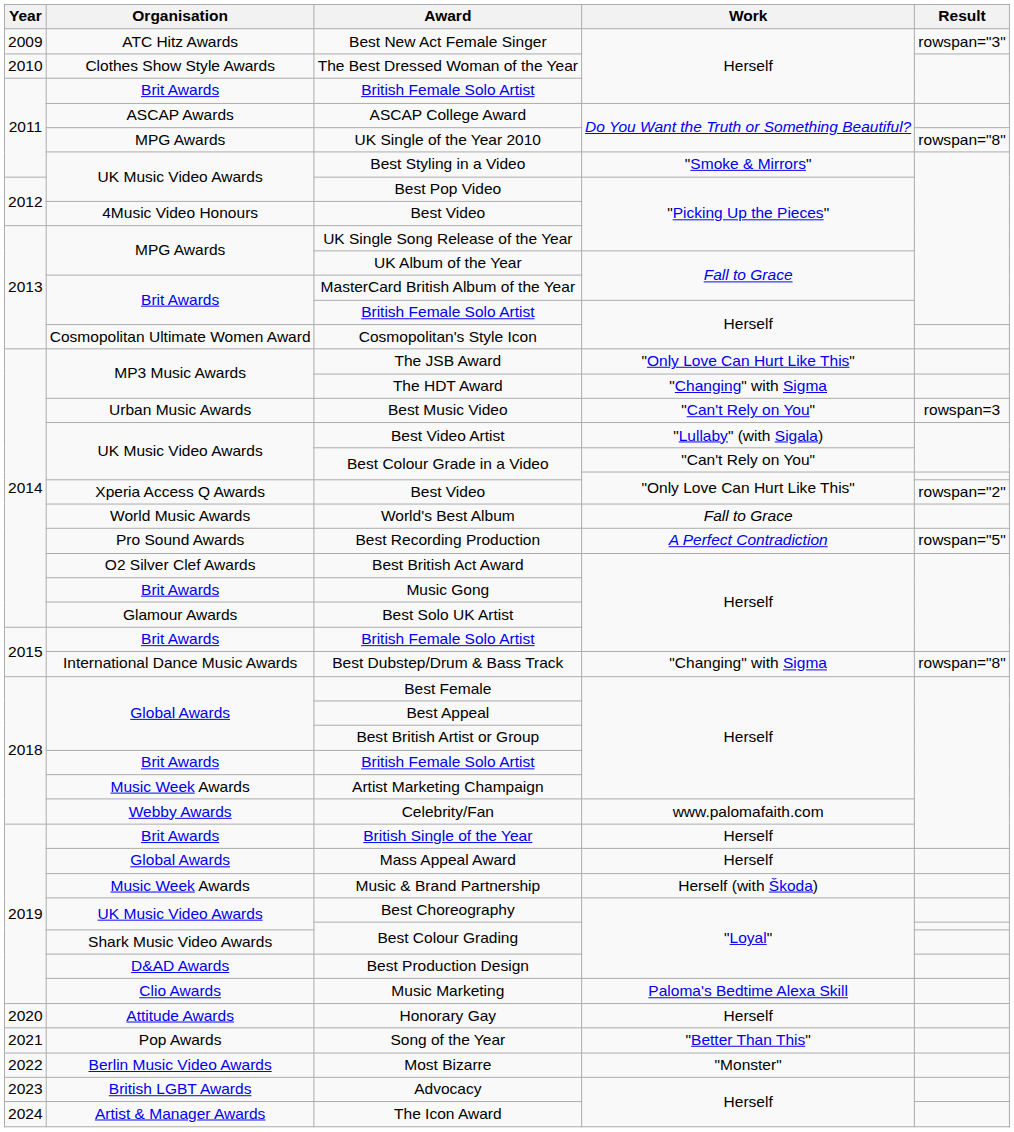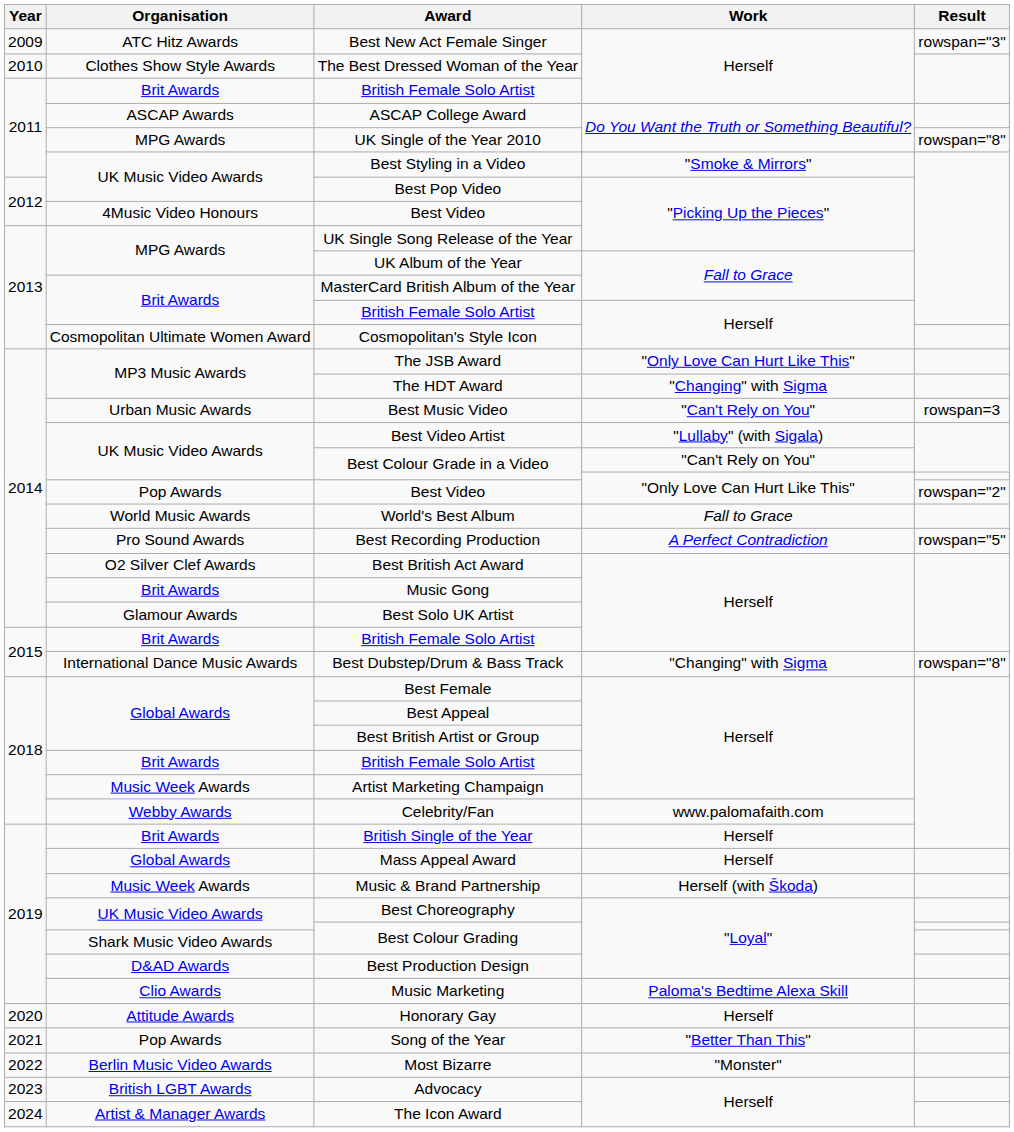(180, 491) Xperia Access Q Awards -> (180, 491) Pop Awards
